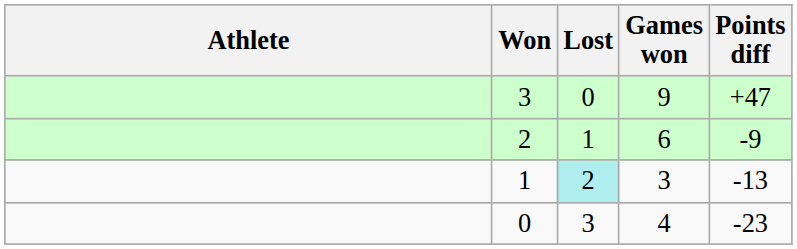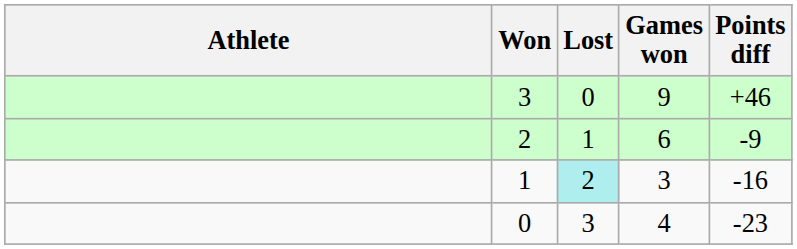(750, 97) +47 -> (750, 97) +46
(750, 180) -13 -> (750, 180) -16
